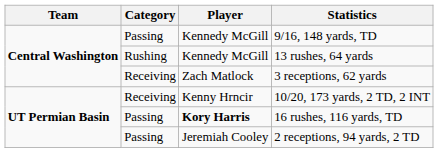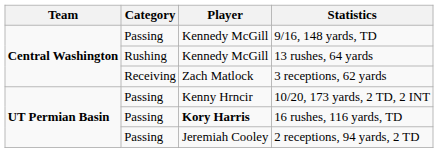(150, 96) Receiving -> (144, 96) Passing
